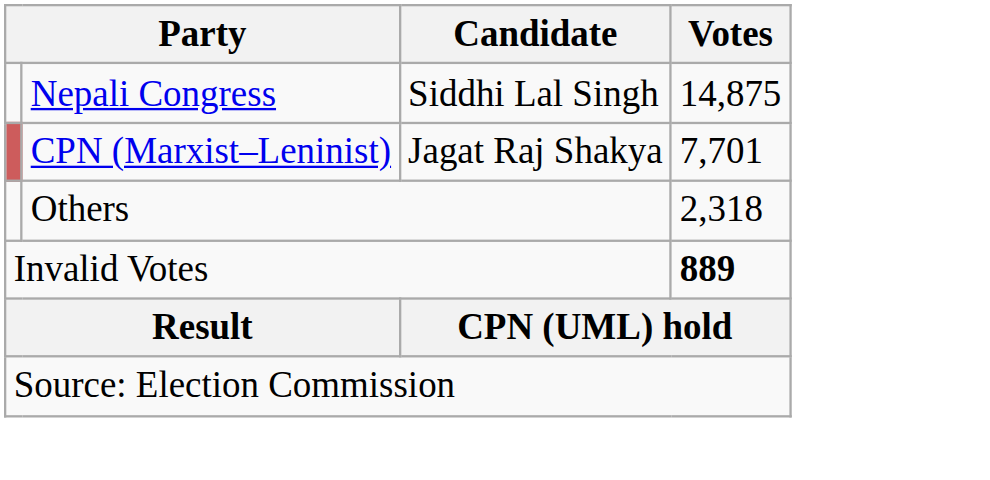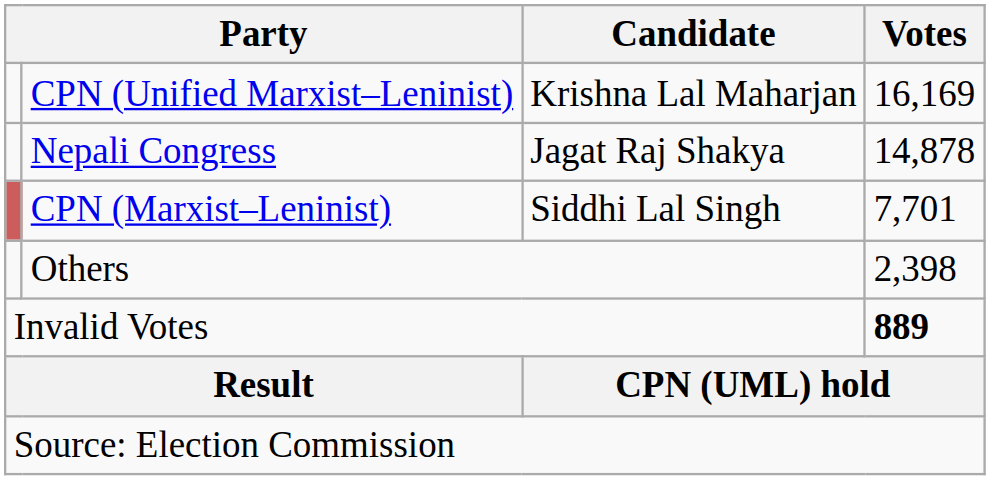+ row: (272, 92)
(533, 92) Siddhi Lal Singh -> (658, 151) Jagat Raj Shakya
(731, 92) 14,875 -> (924, 151) 14,878
(535, 151) Jagat Raj Shakya -> (656, 209) Siddhi Lal Singh
(721, 209) 2,318 -> (915, 268) 2,398
